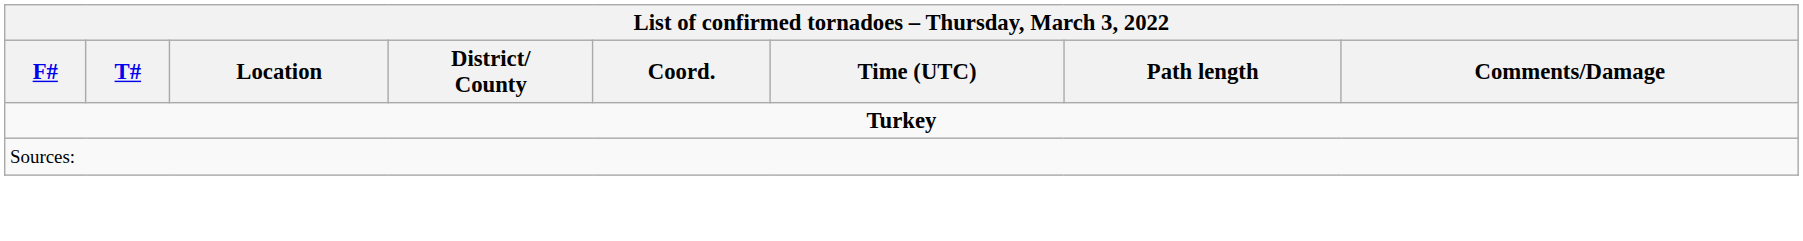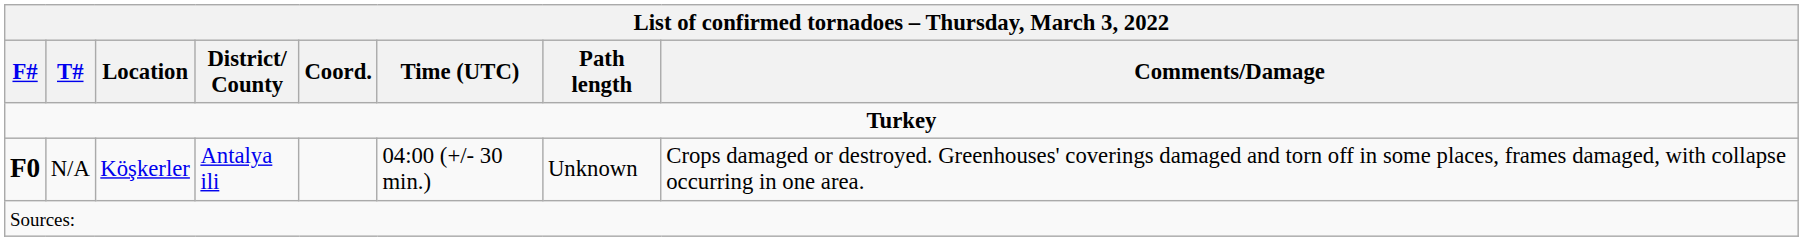+ row: (25, 168)
